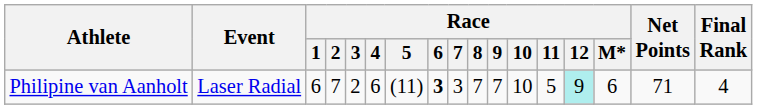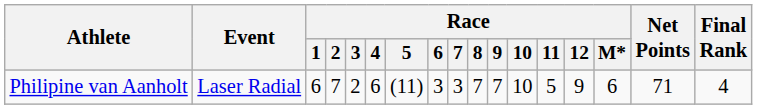(438, 87) bold -> (438, 87) normal
(579, 87) paleturquoise background -> (579, 87) no background
